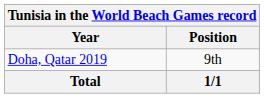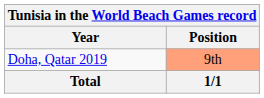(213, 59) no background -> (213, 59) lightsalmon background
